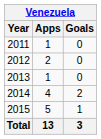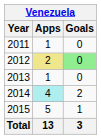(48, 61) no background -> (48, 61) khaki background
(80, 61) no background -> (80, 61) lightgreen background
(48, 93) no background -> (48, 93) paleturquoise background
